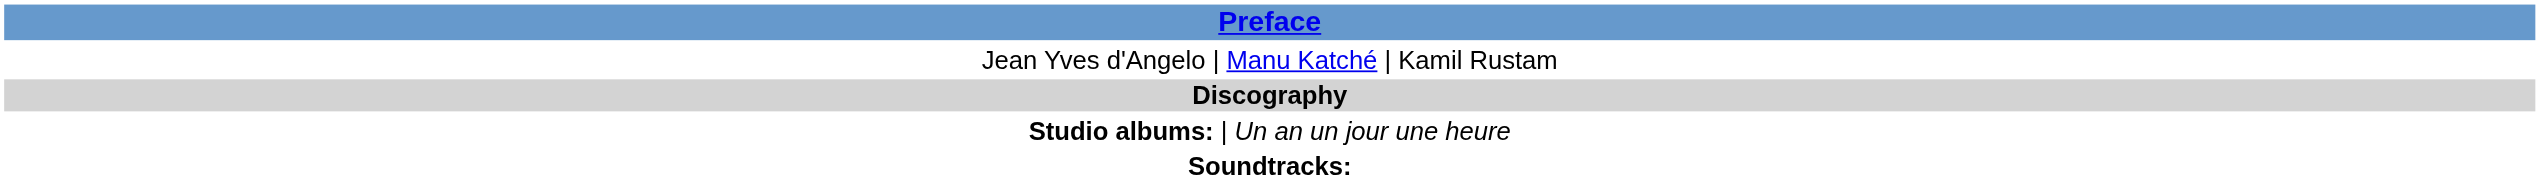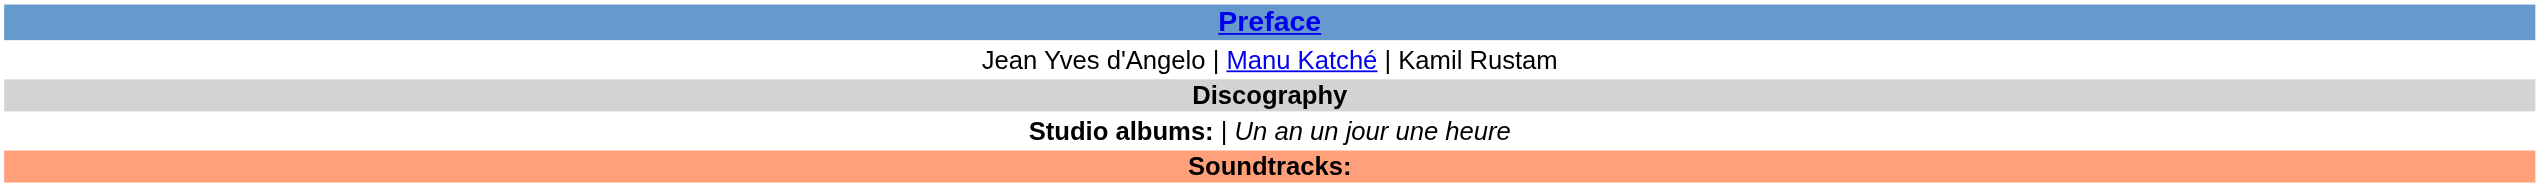(1270, 167) no background -> (1270, 167) lightsalmon background
